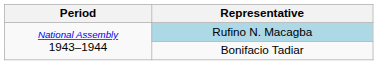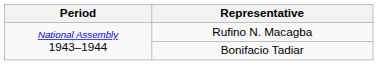(262, 32) lightblue background -> (262, 32) no background
